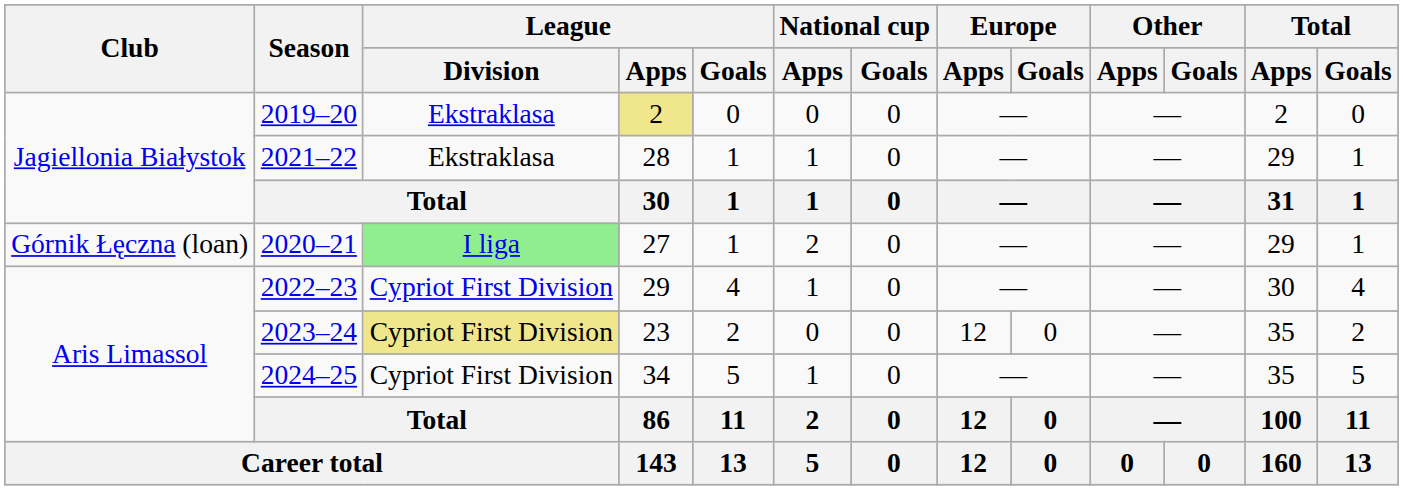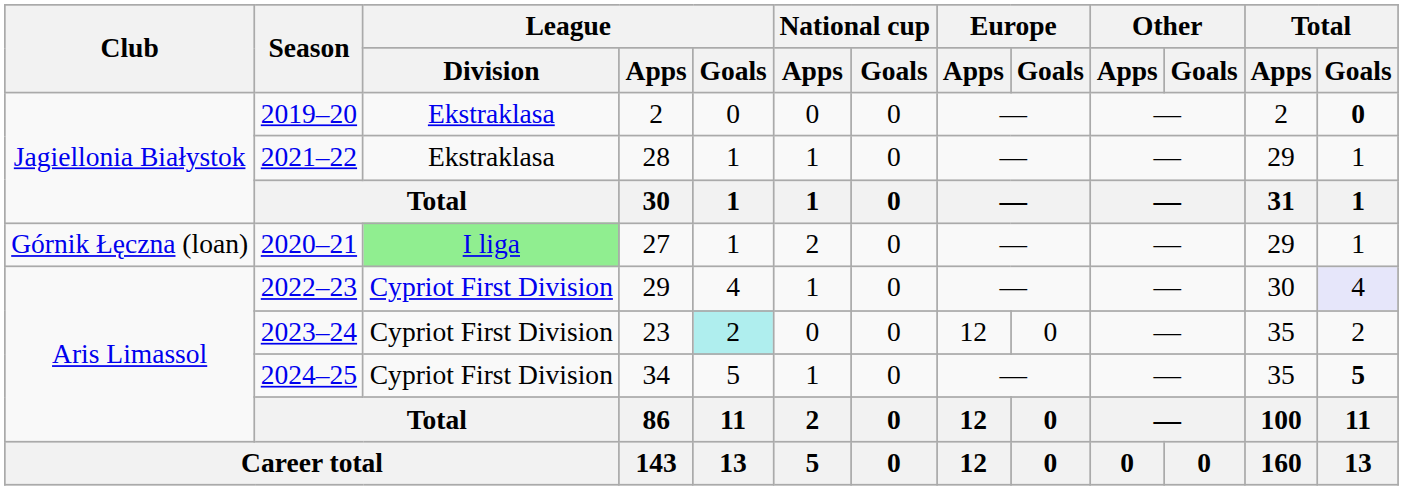(656, 113) khaki background -> (656, 113) no background
(1358, 113) normal -> (1358, 113) bold
(1358, 288) no background -> (1358, 288) lavender background
(491, 331) khaki background -> (491, 331) no background
(733, 331) no background -> (733, 331) paleturquoise background
(1358, 375) normal -> (1358, 375) bold
